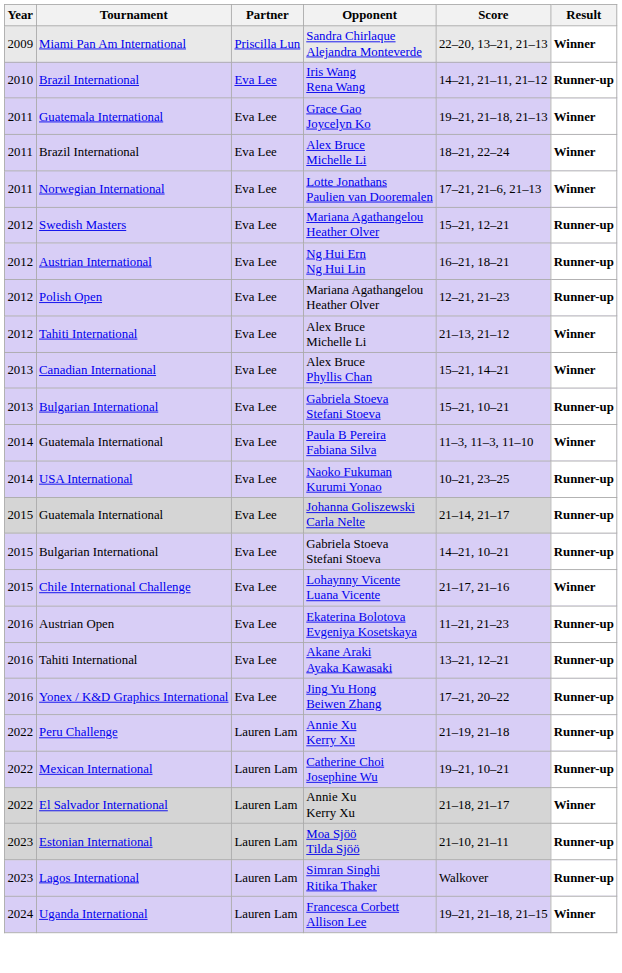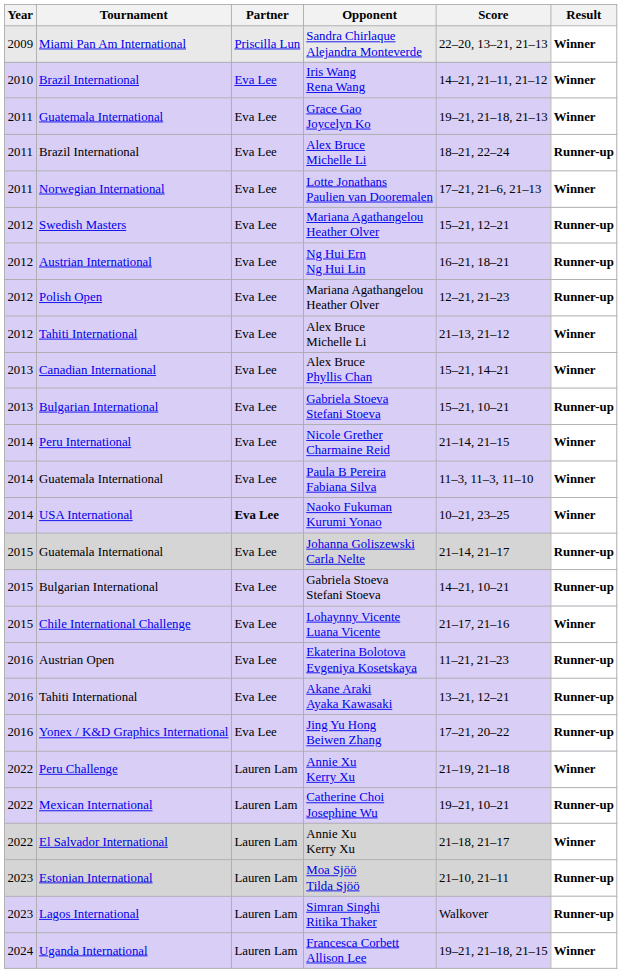(584, 80) Runner-up -> (575, 80) Winner
(575, 152) Winner -> (584, 152) Runner-up
+ row: (85, 443)
(256, 479) normal -> (257, 515) bold
(584, 479) Runner-up -> (575, 515) Winner
(584, 733) Runner-up -> (575, 769) Winner
